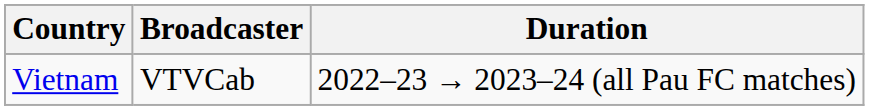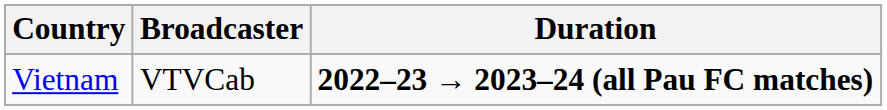(587, 79) normal -> (595, 79) bold
